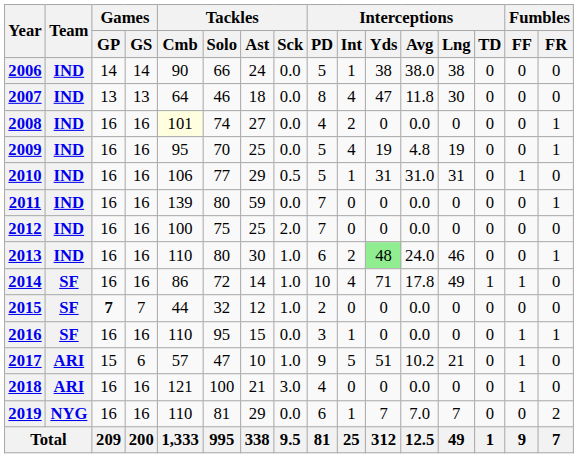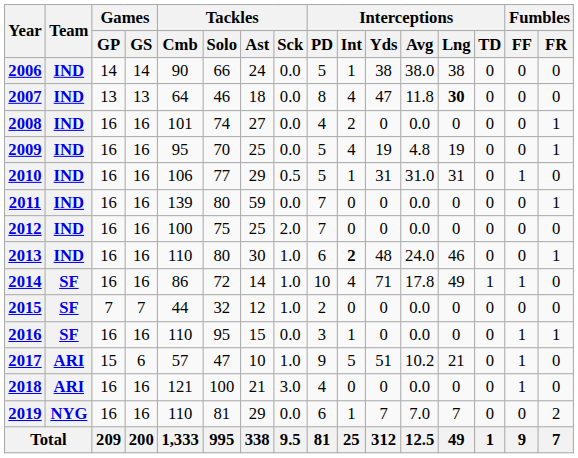(456, 96) normal -> (456, 96) bold
(180, 123) lightyellow background -> (180, 123) no background
(351, 255) normal -> (351, 255) bold
(384, 255) lightgreen background -> (384, 255) no background
(109, 307) bold -> (109, 307) normal
